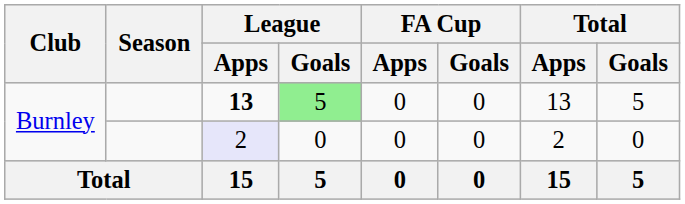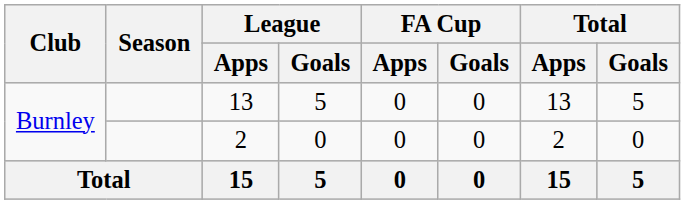(241, 101) bold -> (241, 101) normal
(320, 101) lightgreen background -> (320, 101) no background
(241, 140) lavender background -> (241, 140) no background
